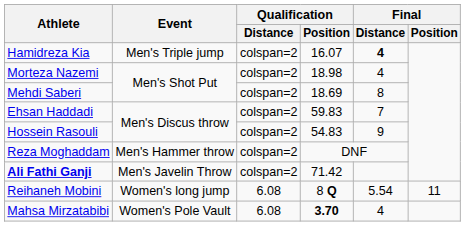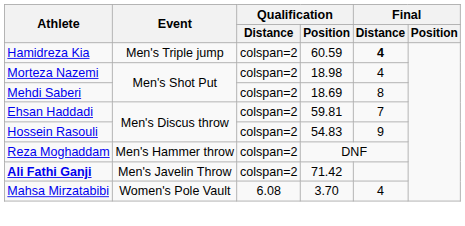(327, 53) 16.07 -> (327, 53) 60.59
(327, 113) 59.83 -> (327, 113) 59.81
- row: (54, 192)
(327, 212) bold -> (327, 192) normal
